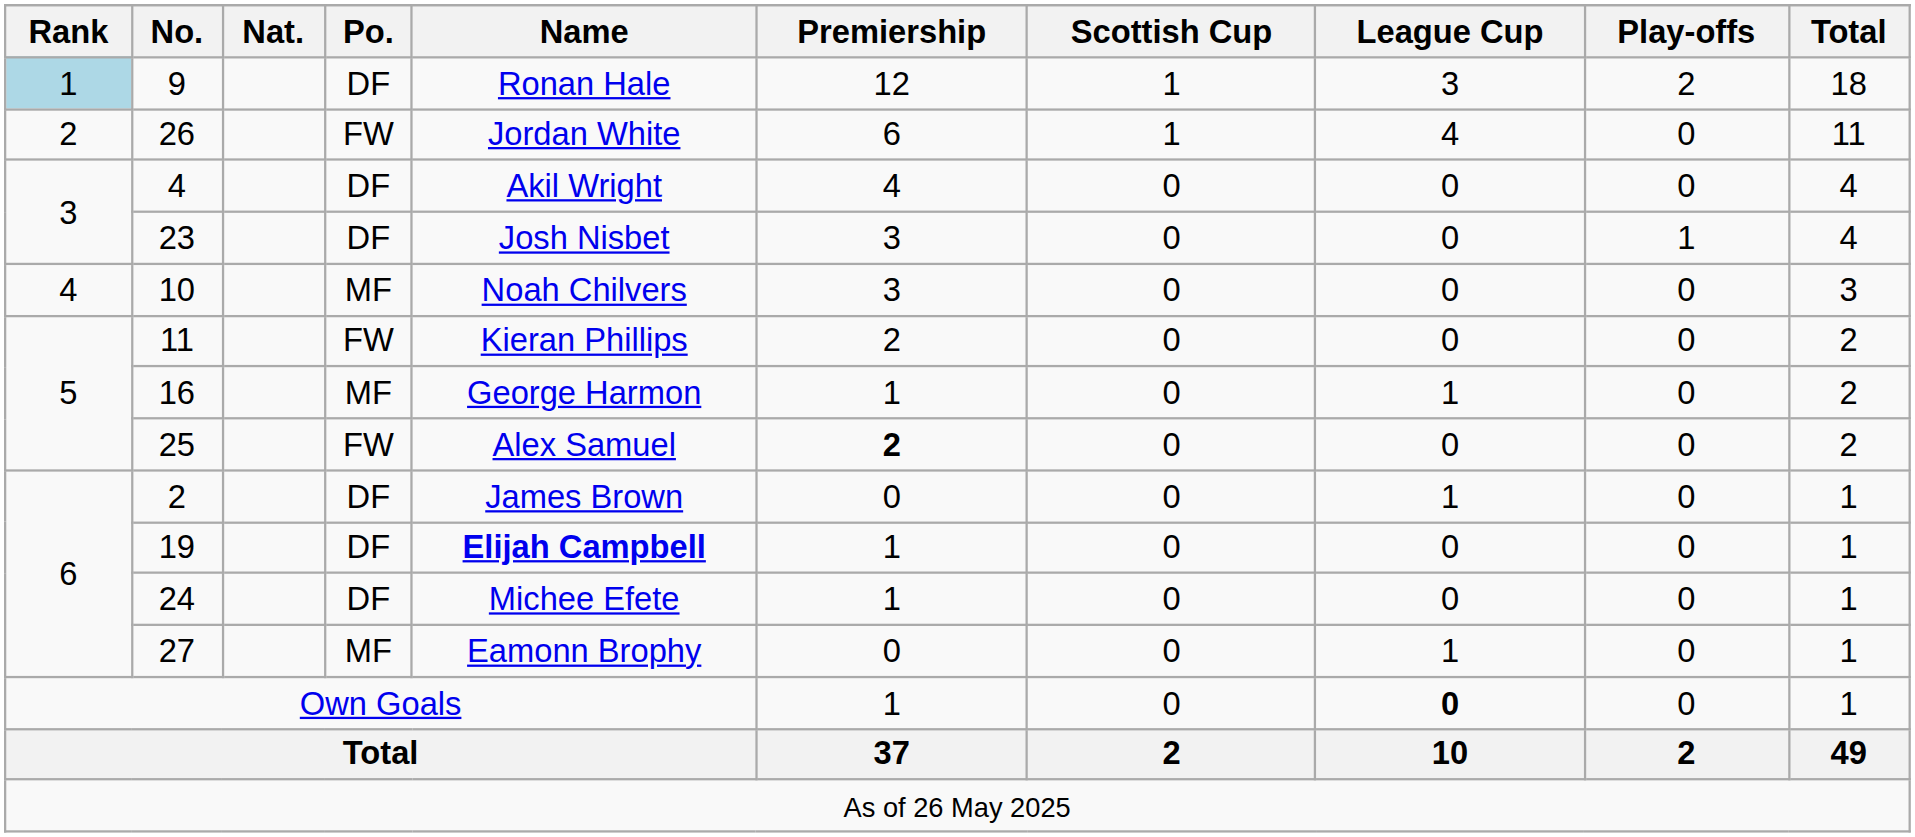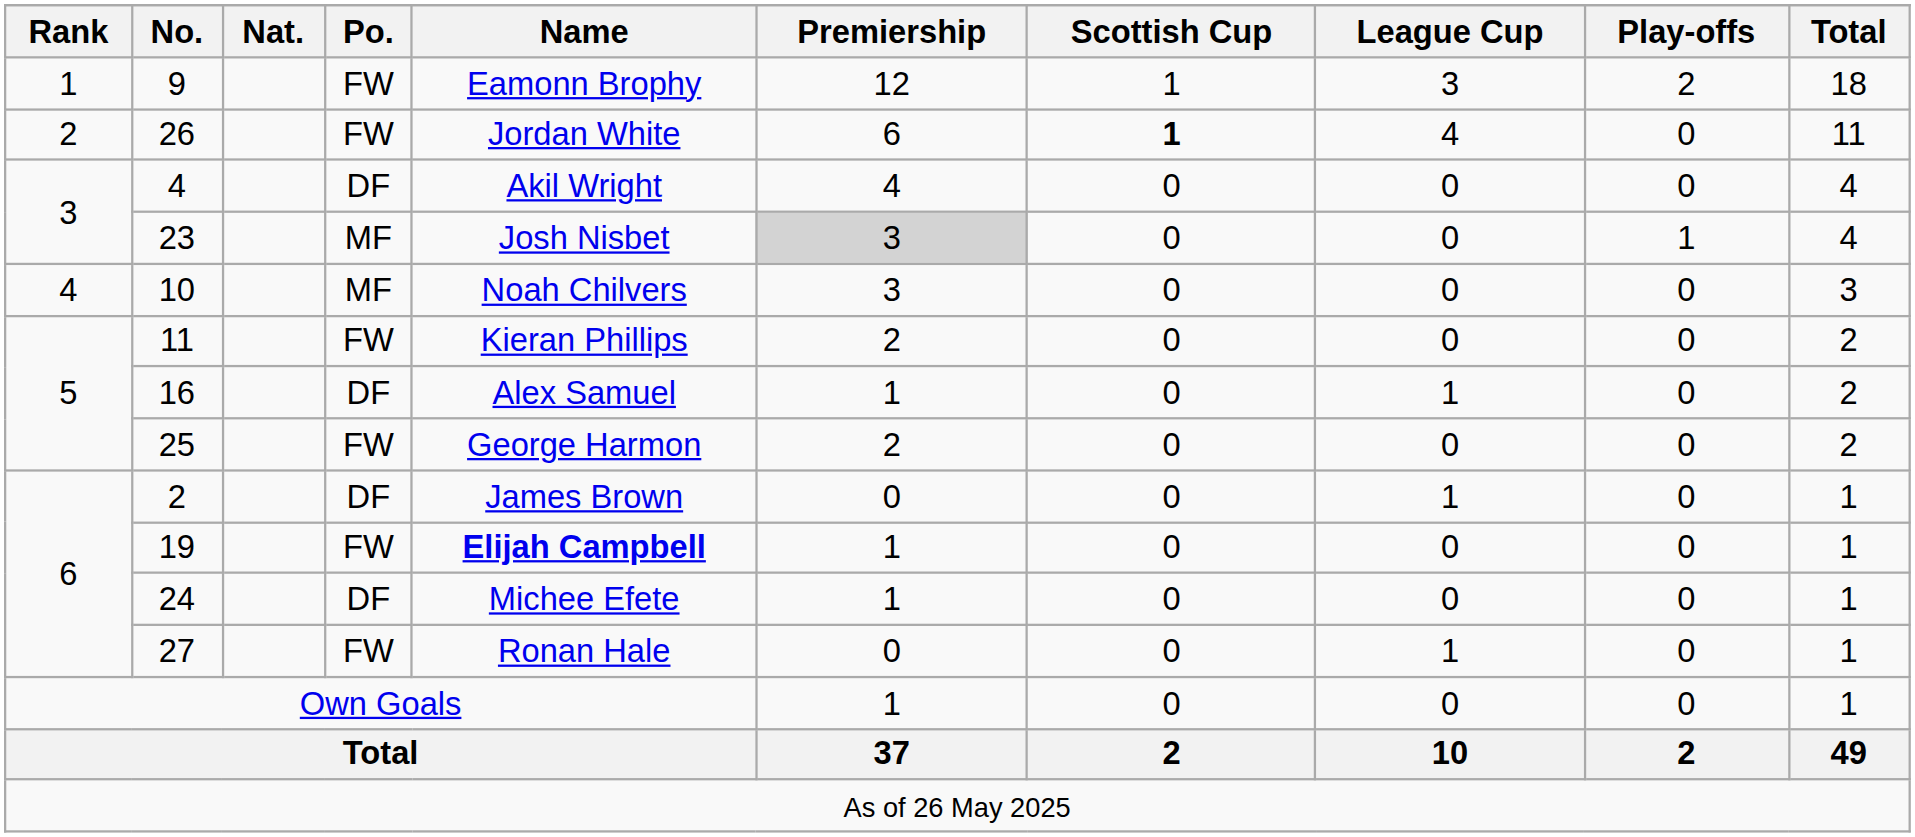(68, 83) lightblue background -> (68, 83) no background
(368, 83) DF -> (368, 83) FW
(584, 83) Ronan Hale -> (584, 83) Eamonn Brophy
(1172, 135) normal -> (1172, 135) bold
(368, 238) DF -> (368, 238) MF
(892, 238) no background -> (892, 238) lightgrey background
(368, 393) MF -> (368, 393) DF
(584, 393) George Harmon -> (584, 393) Alex Samuel
(584, 444) Alex Samuel -> (584, 444) George Harmon
(892, 444) bold -> (892, 444) normal
(368, 548) DF -> (368, 548) FW
(368, 651) MF -> (368, 651) FW
(584, 651) Eamonn Brophy -> (584, 651) Ronan Hale
(1450, 703) bold -> (1450, 703) normal
